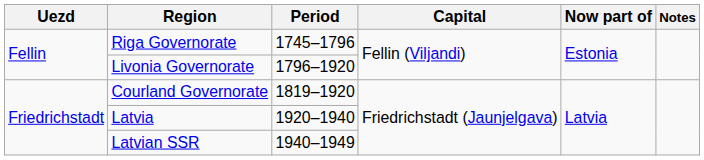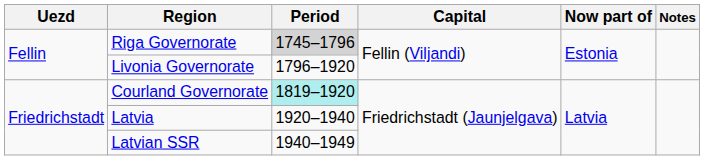(315, 42) no background -> (315, 42) lightgrey background
(315, 92) no background -> (315, 92) paleturquoise background
